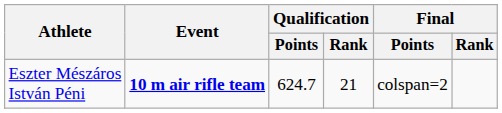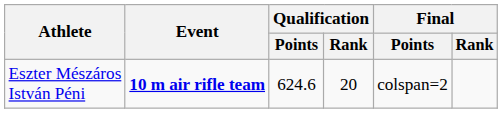(297, 84) 624.7 -> (297, 84) 624.6
(349, 84) 21 -> (349, 84) 20
